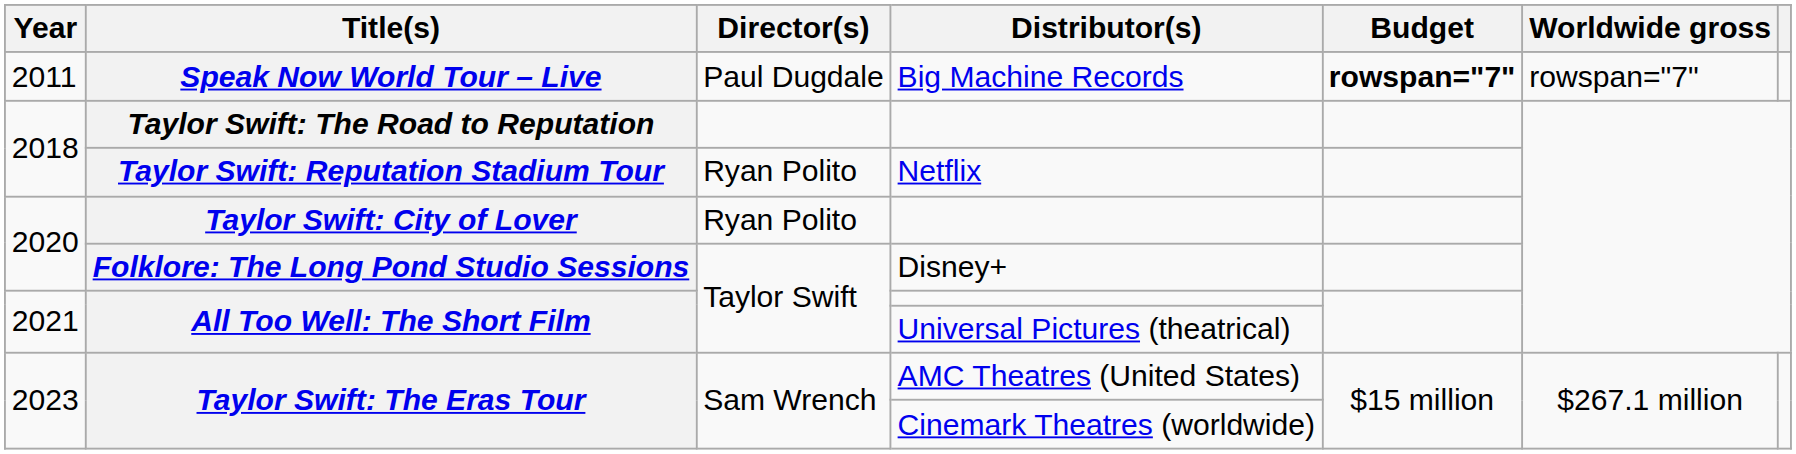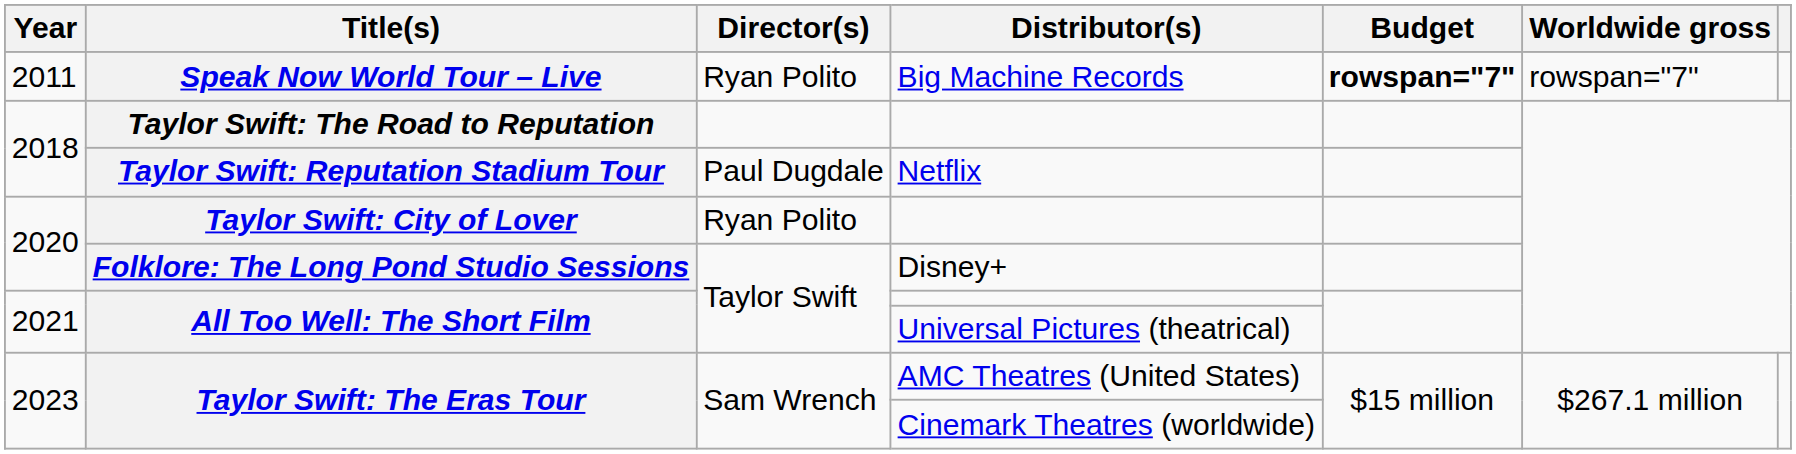(793, 76) Paul Dugdale -> (780, 76) Ryan Polito
(780, 171) Ryan Polito -> (793, 171) Paul Dugdale
